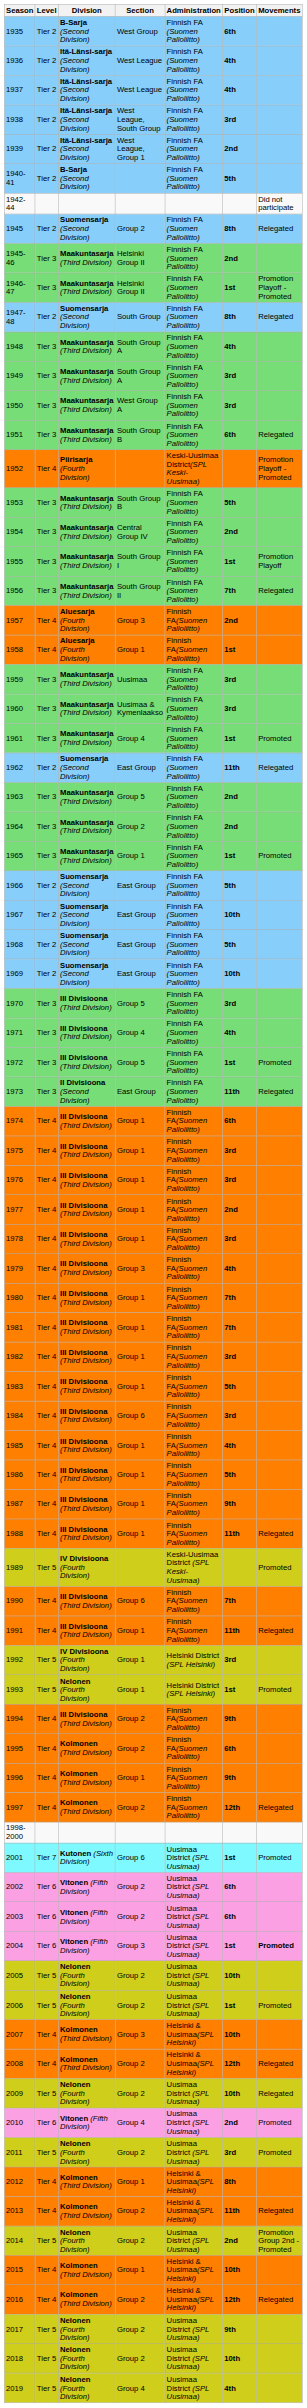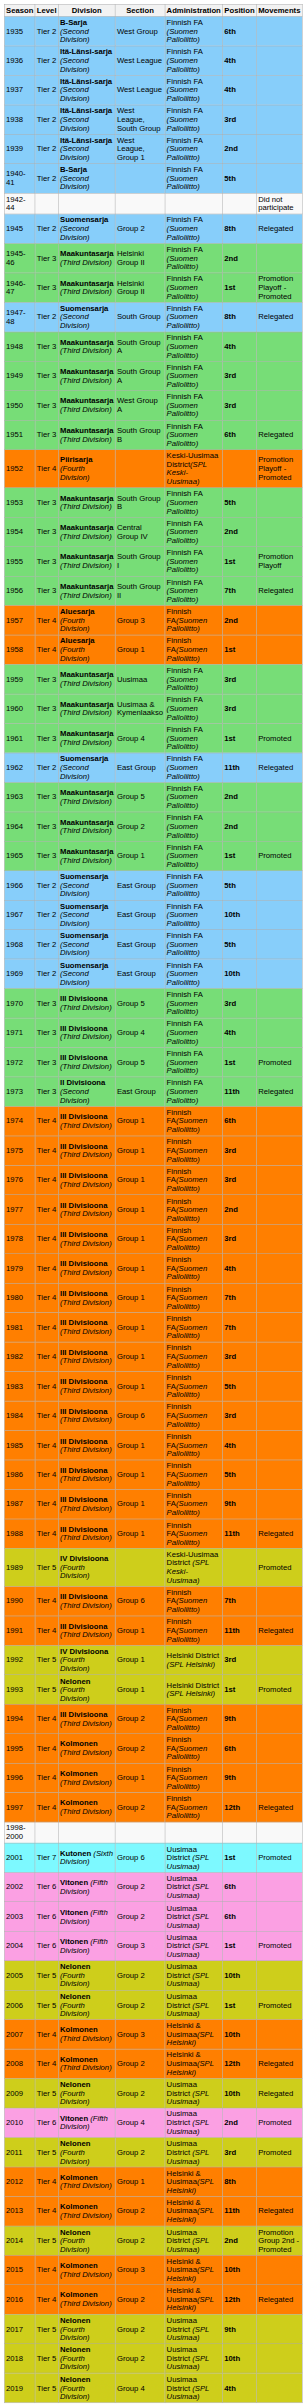(131, 1268) Group 3 -> (131, 1268) Group 1
(276, 1946) bold -> (275, 1946) normal
(131, 2270) Group 1 -> (131, 2270) Group 3
